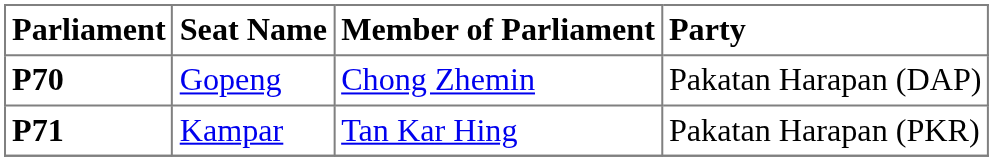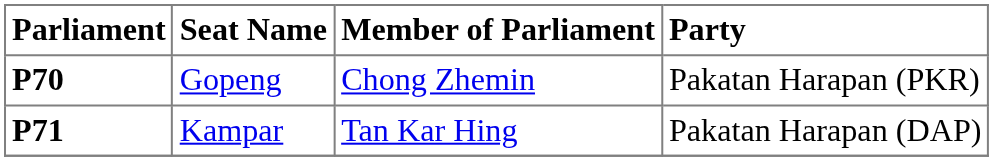(825, 79) Pakatan Harapan (DAP) -> (824, 79) Pakatan Harapan (PKR)
(824, 130) Pakatan Harapan (PKR) -> (825, 130) Pakatan Harapan (DAP)
